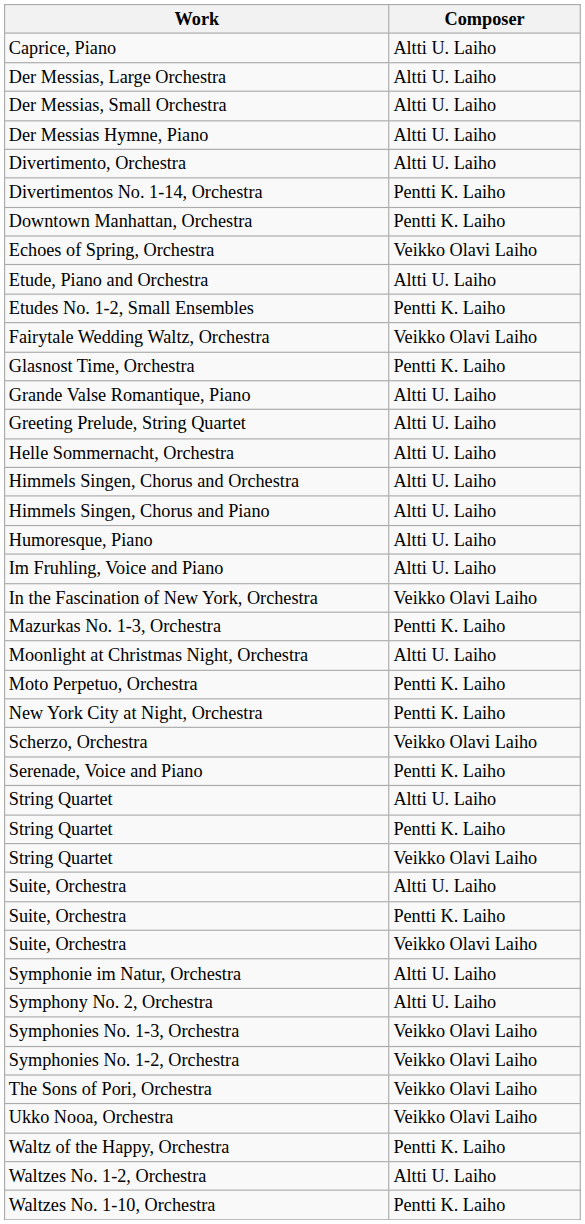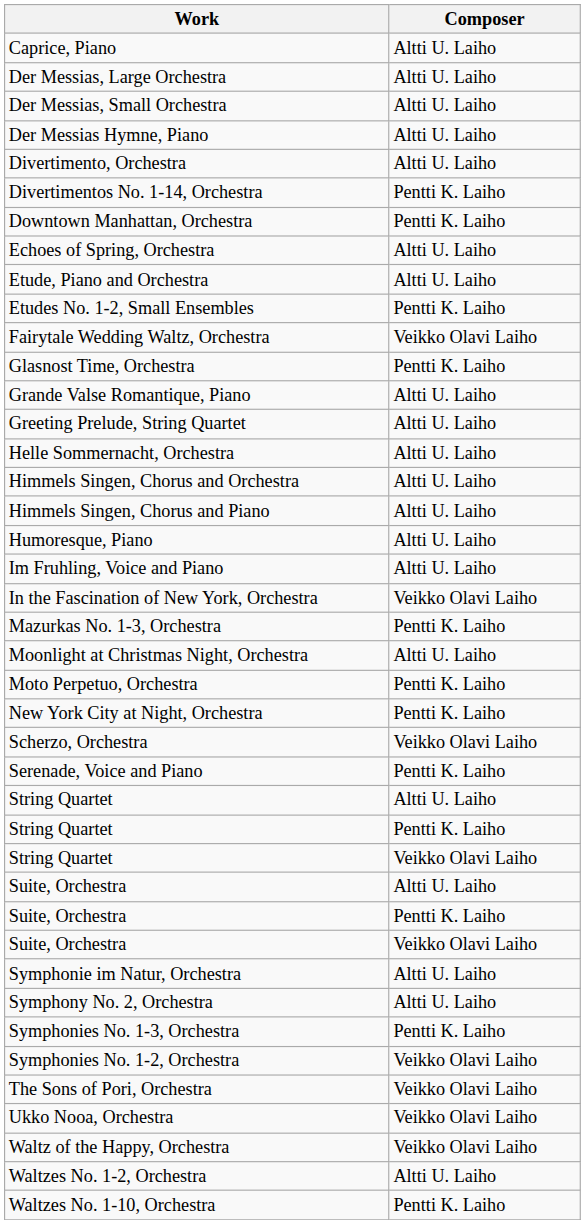(465, 250) Veikko Olavi Laiho -> (445, 250) Altti U. Laiho
(465, 1031) Veikko Olavi Laiho -> (449, 1031) Pentti K. Laiho
(449, 1147) Pentti K. Laiho -> (465, 1147) Veikko Olavi Laiho
